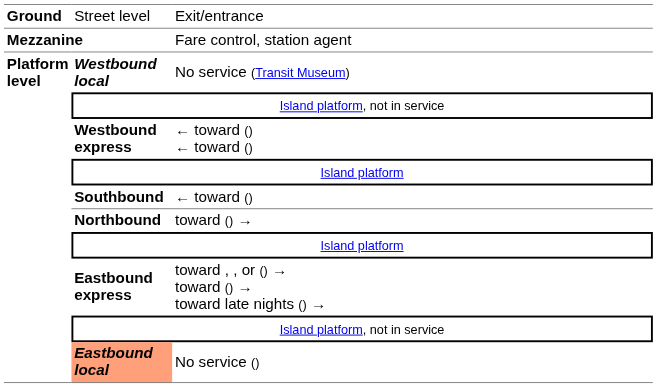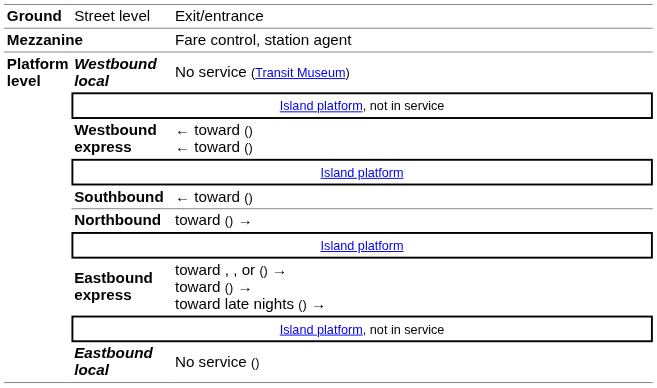(113, 362) lightsalmon background -> (113, 362) no background
